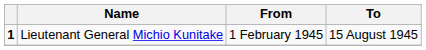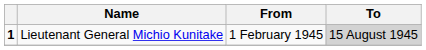(373, 34) no background -> (373, 34) lightgrey background
